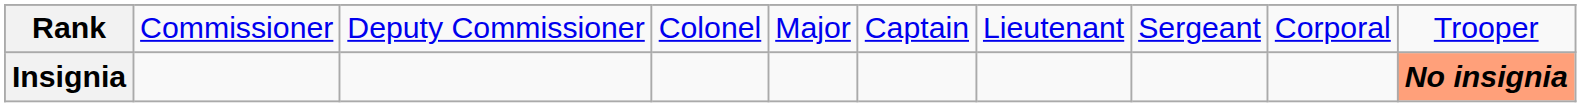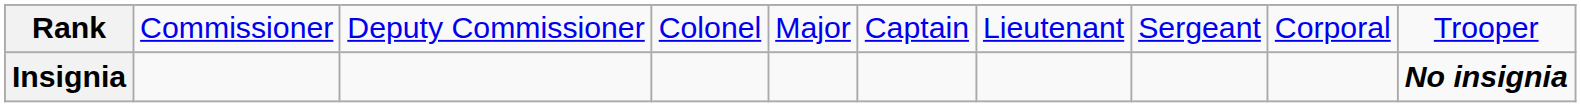(1486, 76) lightsalmon background -> (1486, 76) no background
